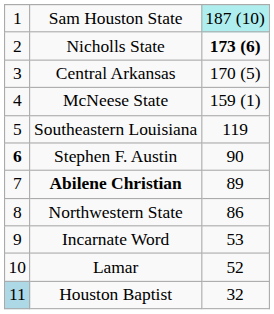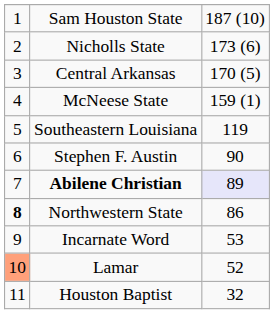(235, 18) paleturquoise background -> (235, 18) no background
(235, 45) bold -> (235, 45) normal
(17, 156) bold -> (17, 156) normal
(235, 184) no background -> (235, 184) lavender background
(17, 211) normal -> (17, 211) bold
(17, 267) no background -> (17, 267) lightsalmon background
(17, 294) lightblue background -> (17, 294) no background
